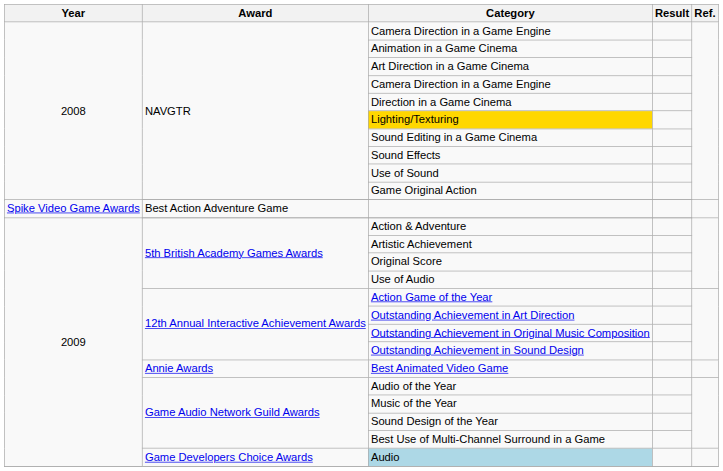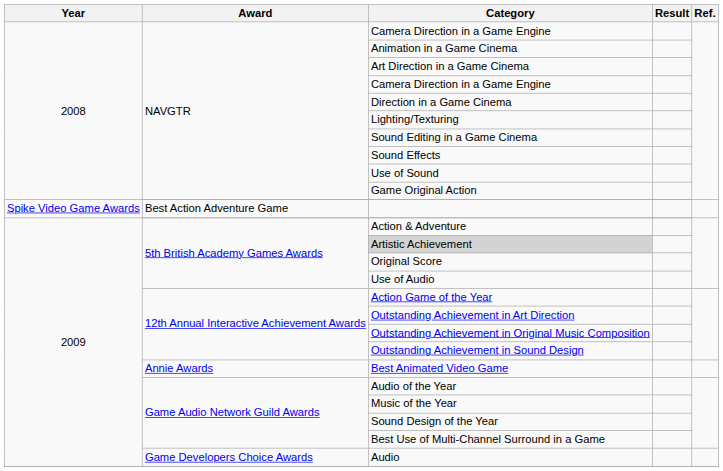(415, 119) gold background -> (415, 119) no background
(421, 244) no background -> (421, 244) lightgrey background
(385, 457) lightblue background -> (385, 457) no background
